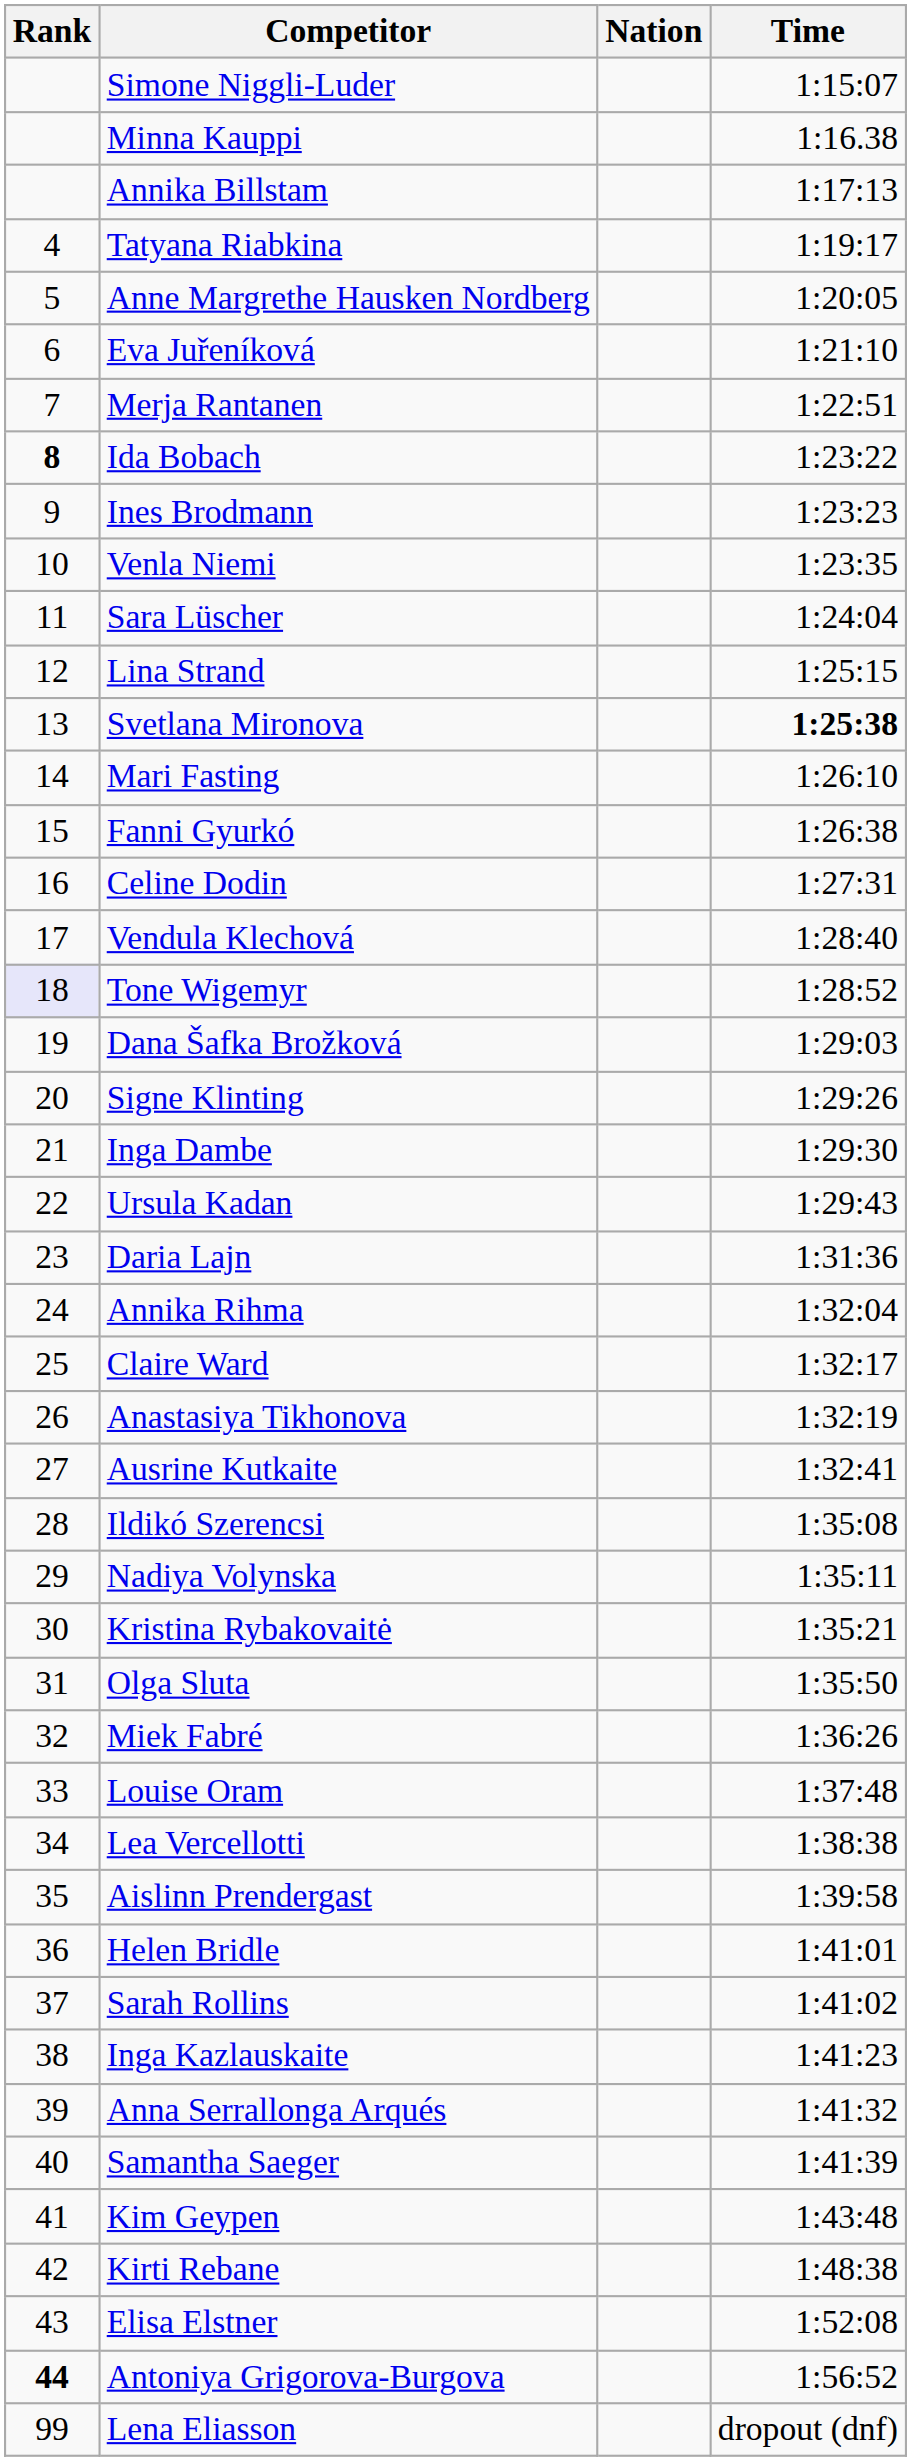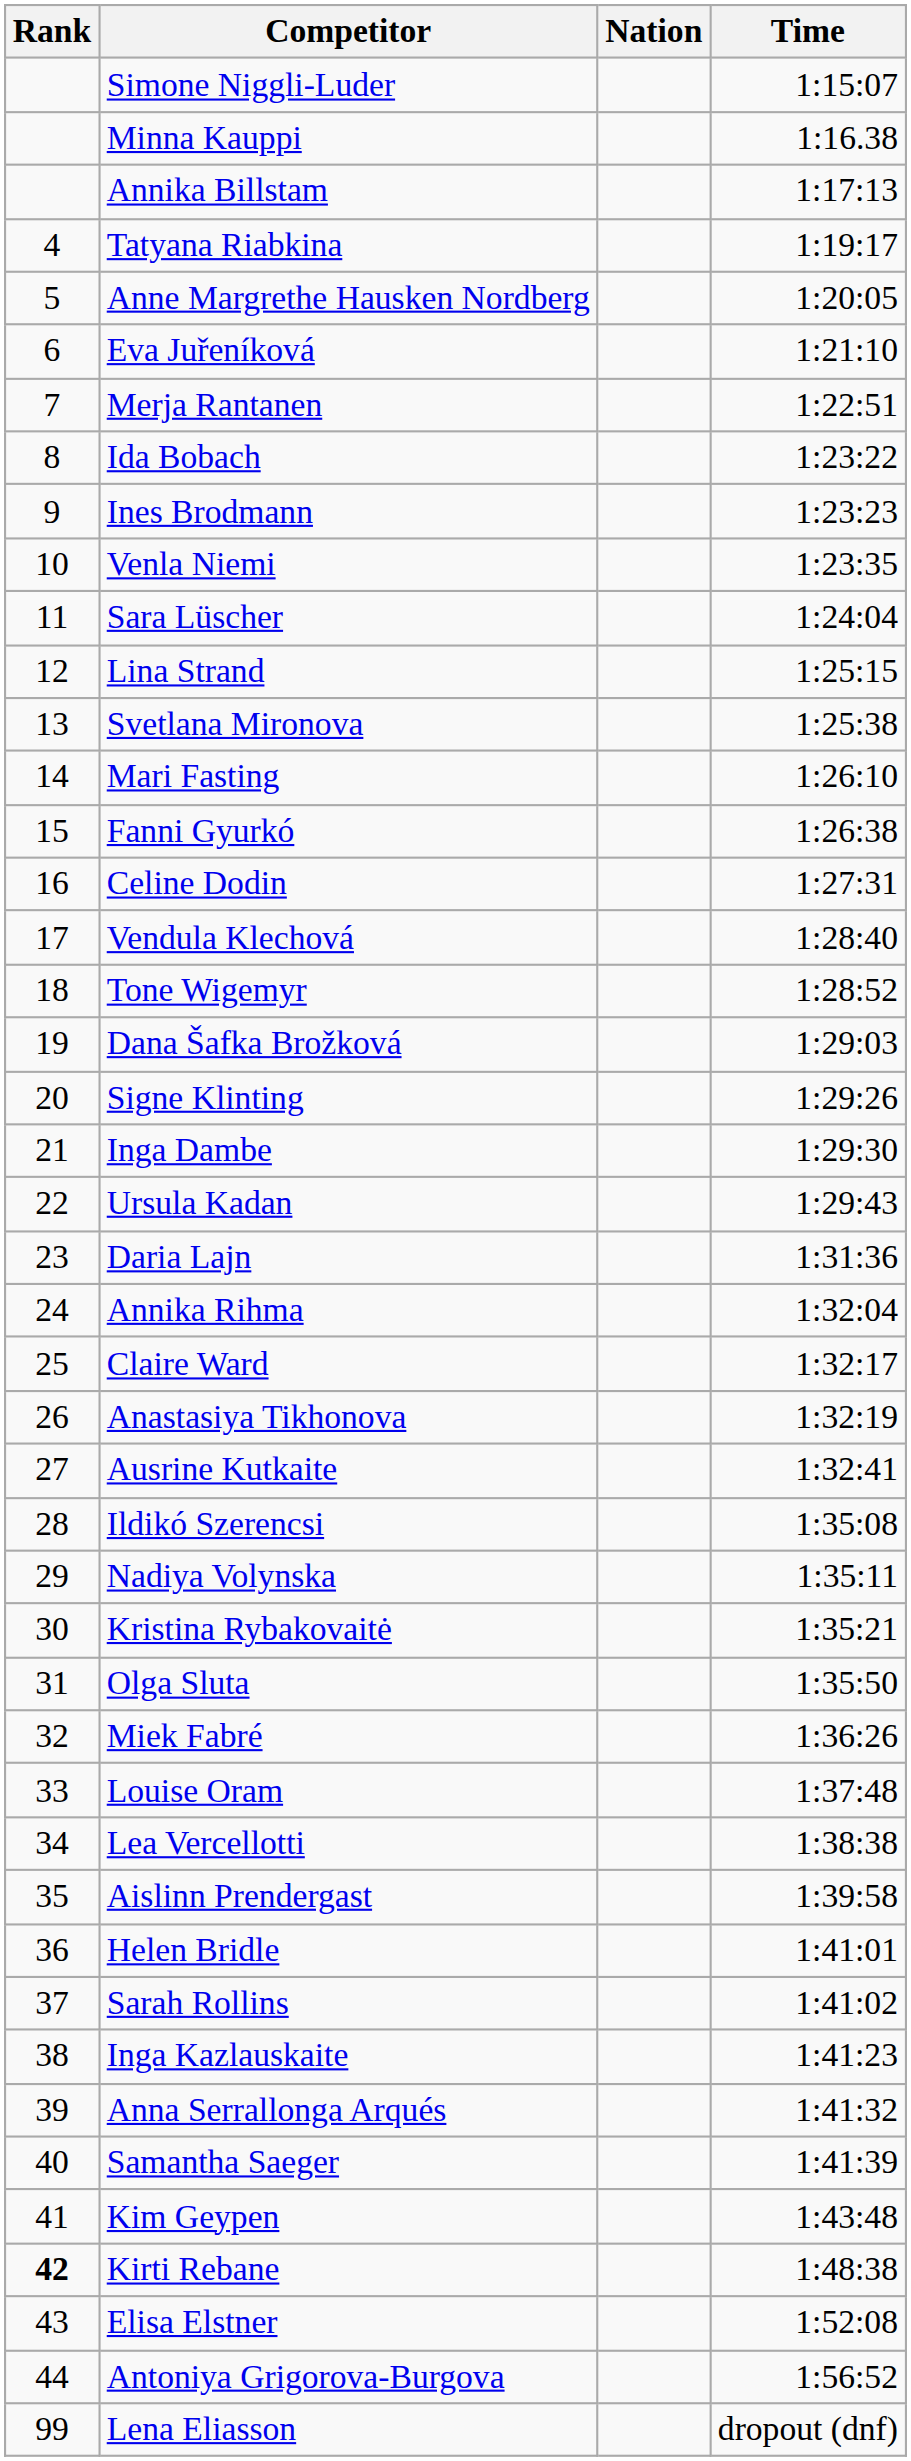(52, 457) bold -> (52, 457) normal
(845, 723) bold -> (847, 723) normal
(52, 990) lavender background -> (52, 990) no background
(52, 2269) normal -> (52, 2269) bold
(52, 2375) bold -> (52, 2375) normal
